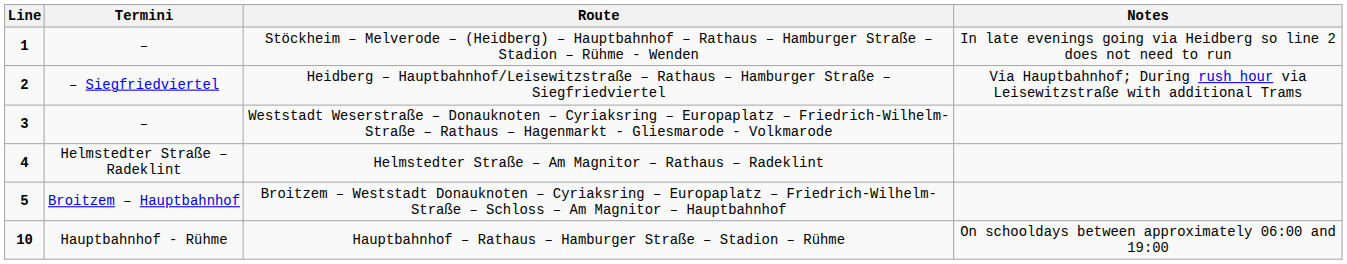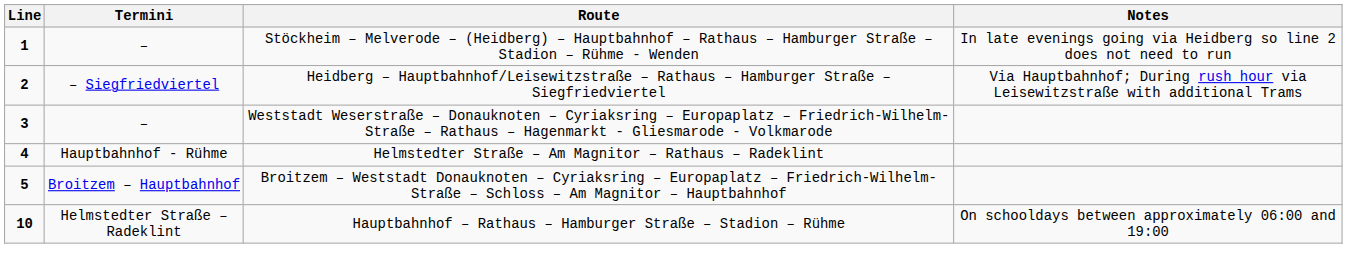(144, 163) Helmstedter Straße – Radeklint -> (144, 155) Hauptbahnhof - Rühme
(144, 240) Hauptbahnhof - Rühme -> (144, 224) Helmstedter Straße – Radeklint
